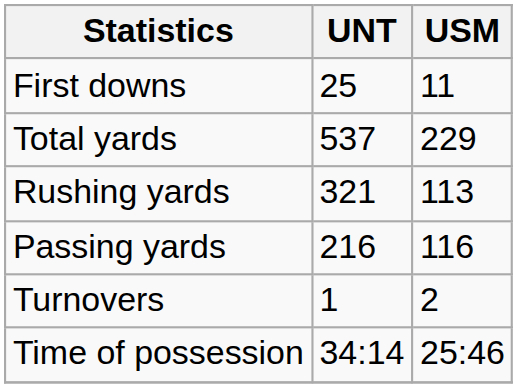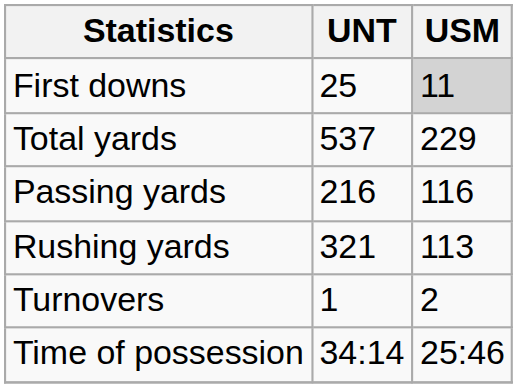(438, 85) no background -> (438, 85) lightgrey background
rows swapped: (121, 192) <-> (119, 246)
